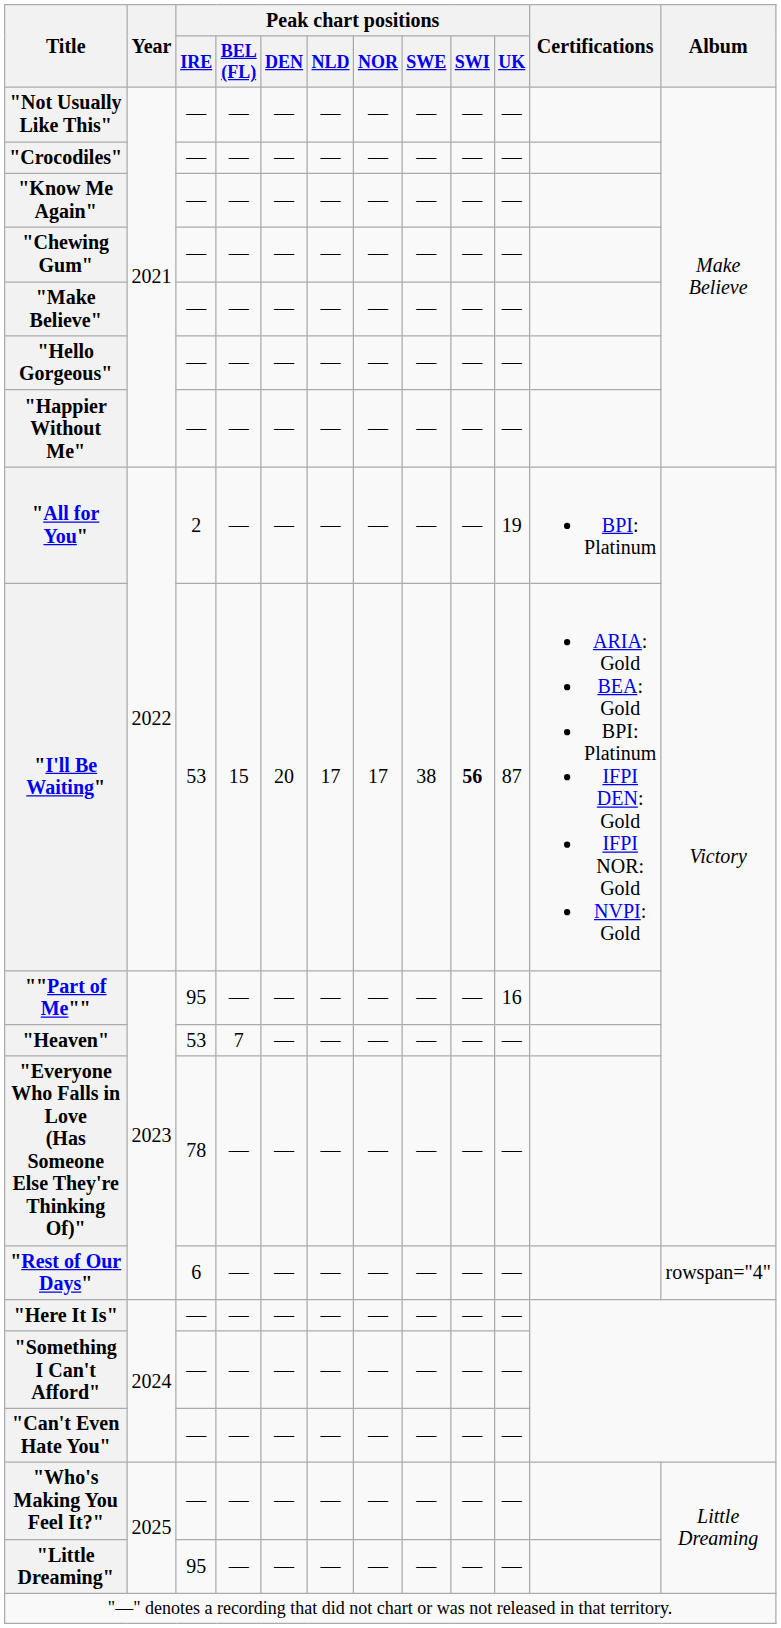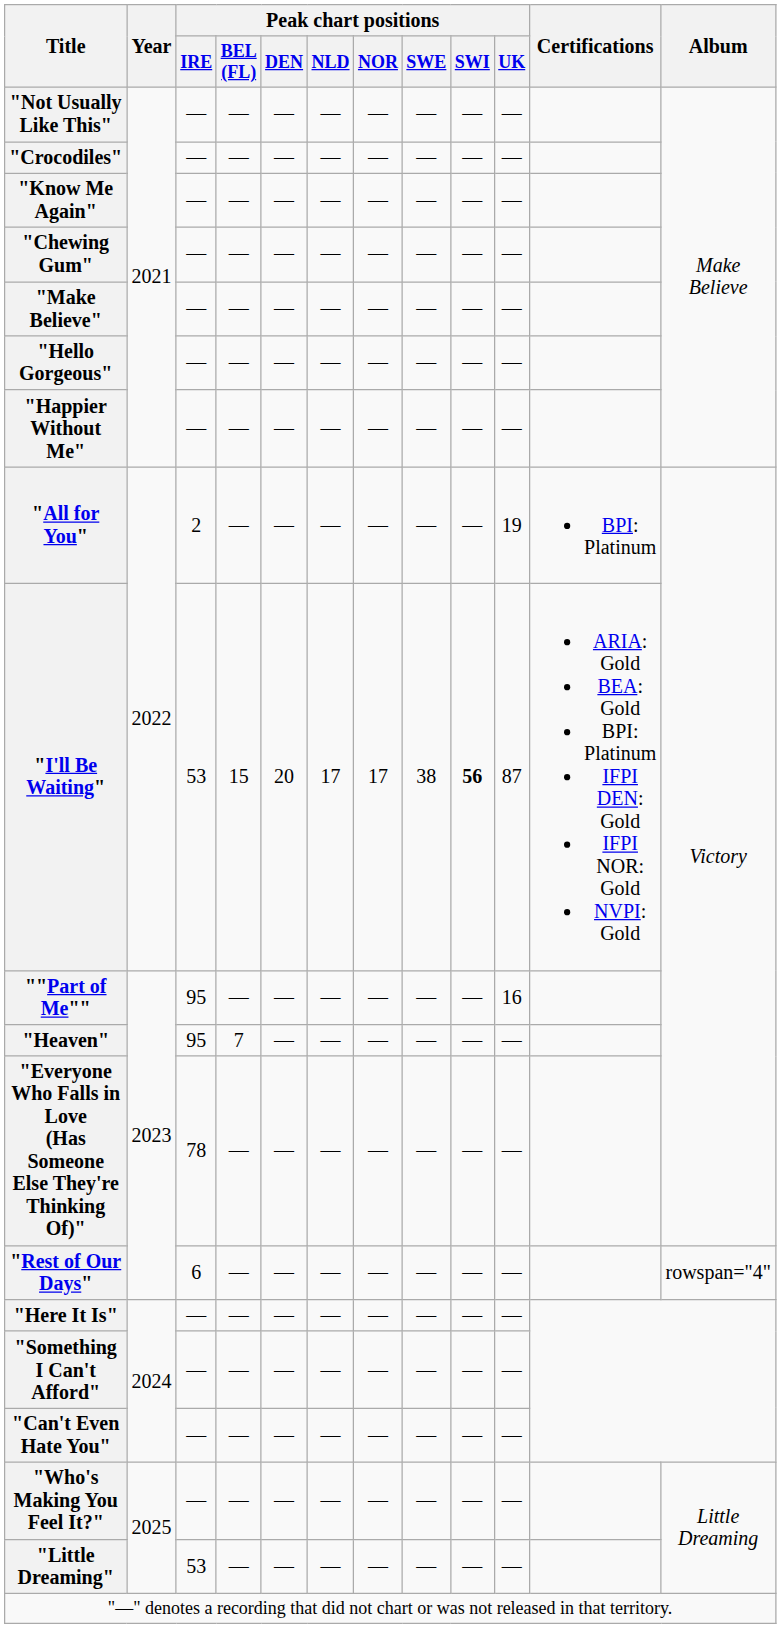(196, 1040) 53 -> (196, 1040) 95
(196, 1565) 95 -> (196, 1565) 53
